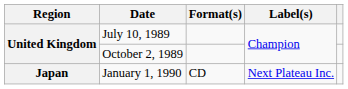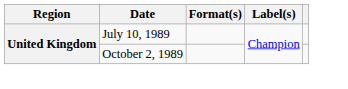- row: (142, 73)
